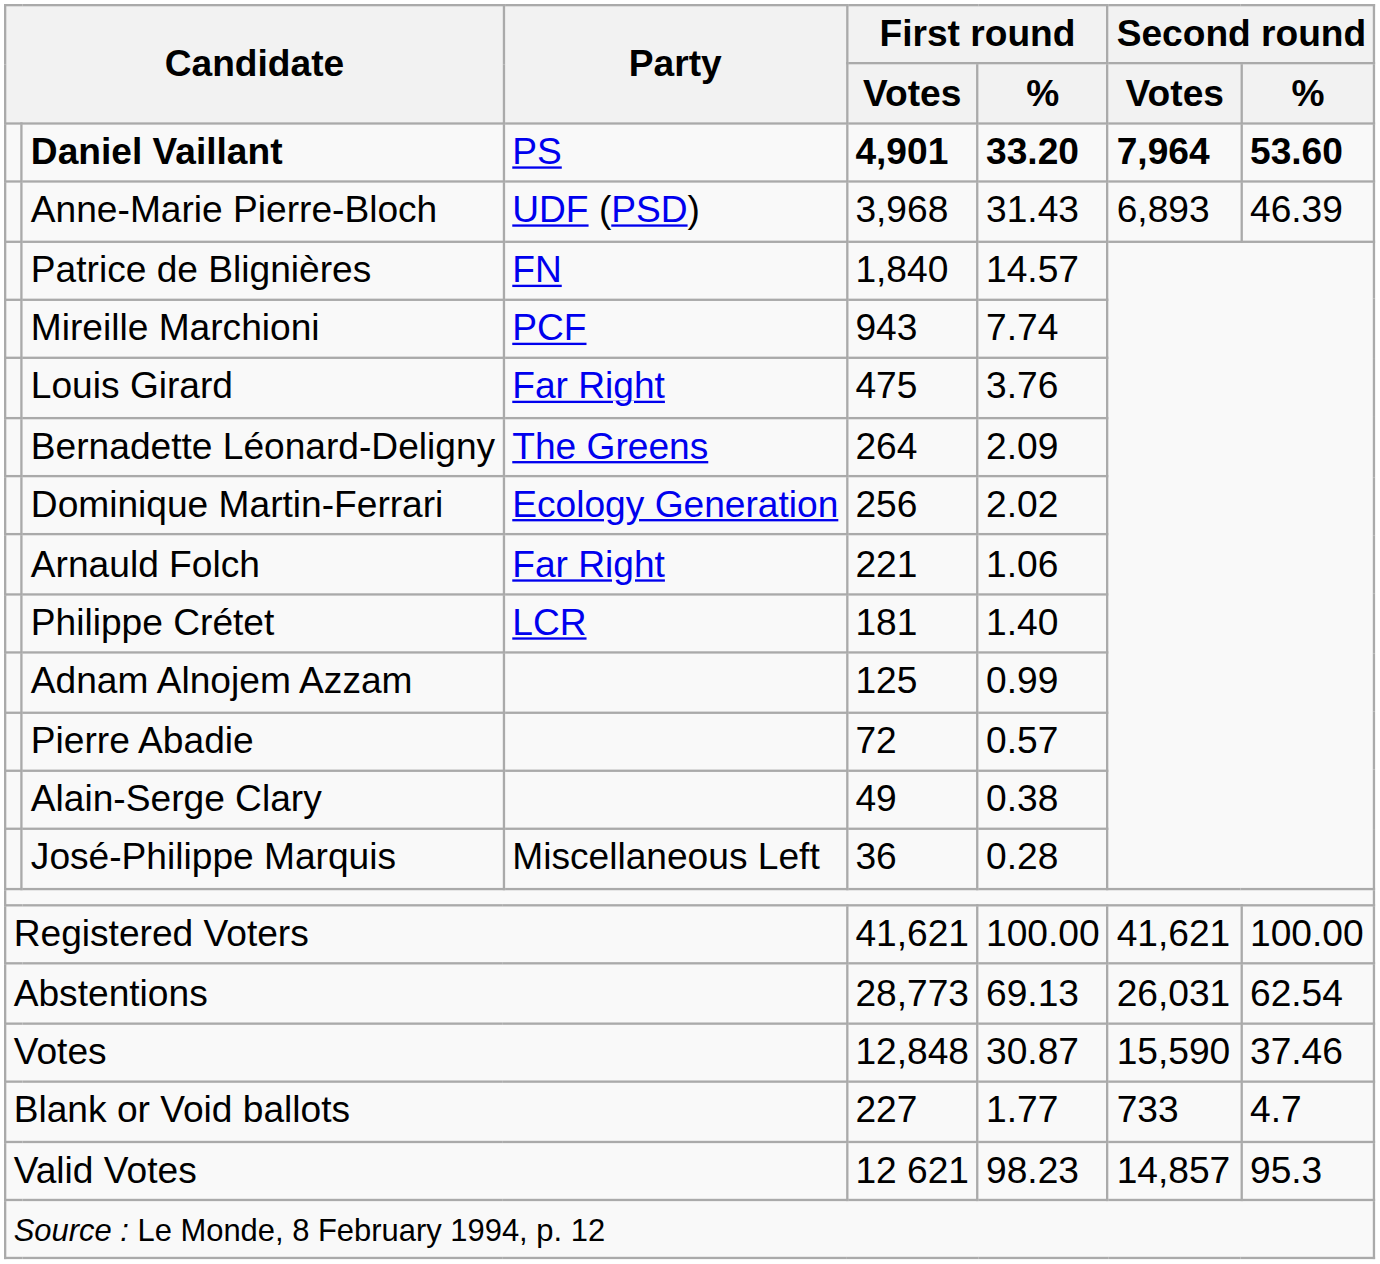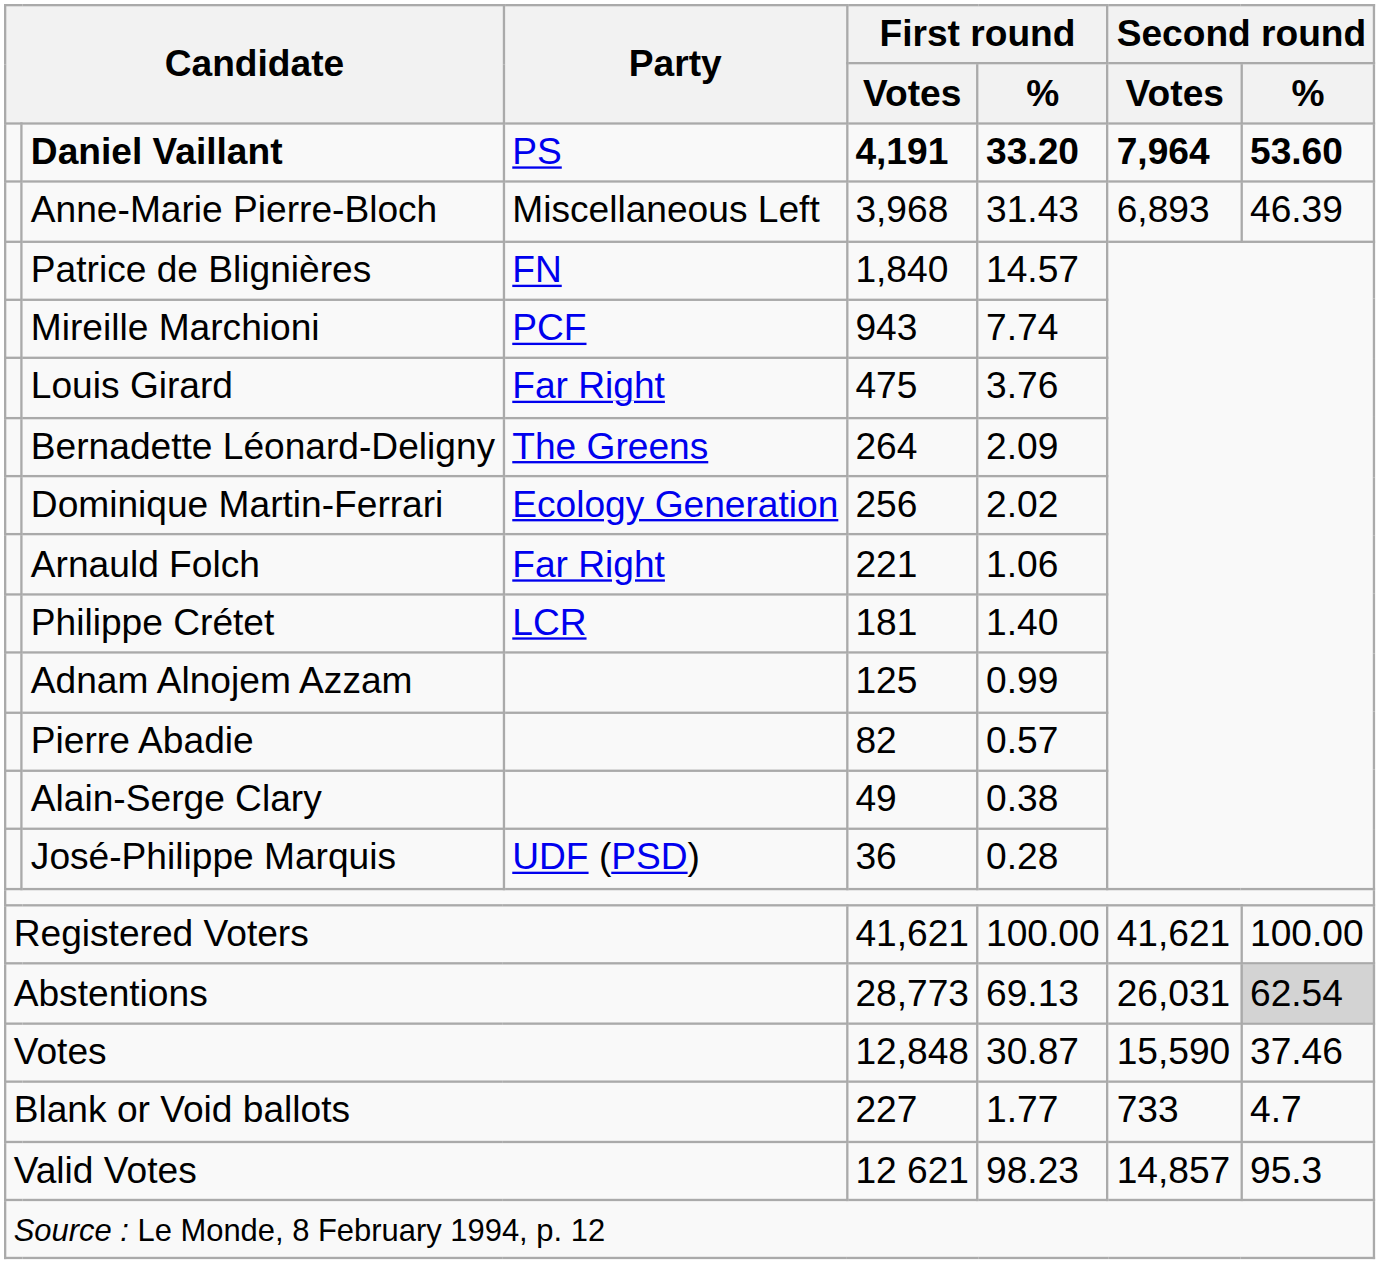(902, 151) 4,901 -> (902, 151) 4,191
(606, 210) UDF (PSD) -> (666, 210) Miscellaneous Left
(876, 740) 72 -> (876, 740) 82
(666, 858) Miscellaneous Left -> (606, 858) UDF (PSD)
(1296, 992) no background -> (1296, 992) lightgrey background
